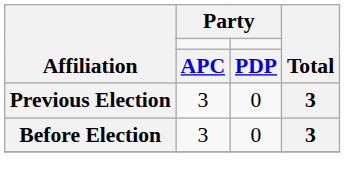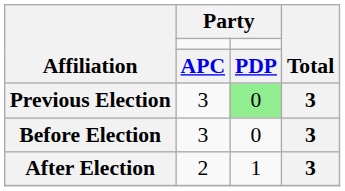(256, 100) no background -> (256, 100) lightgreen background
+ row: (90, 168)
